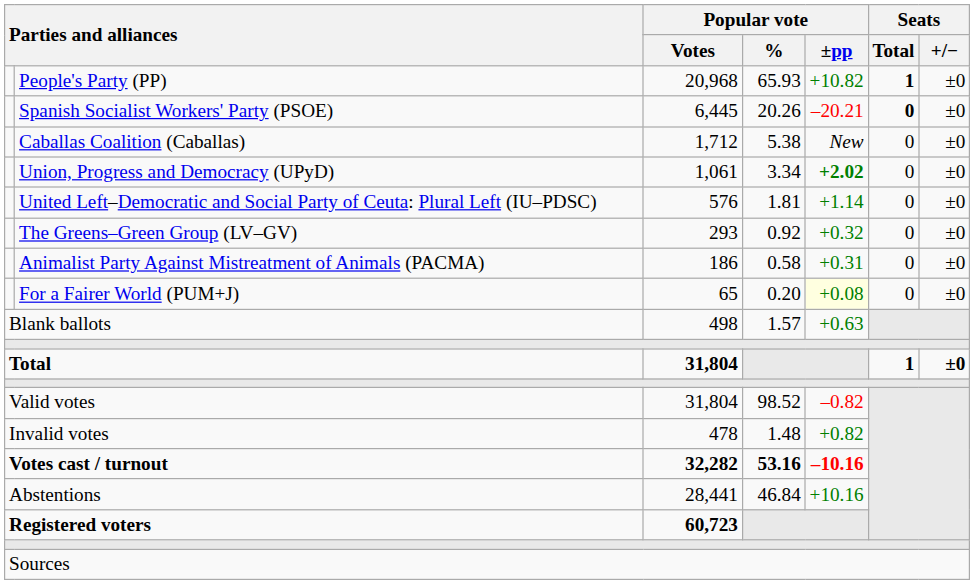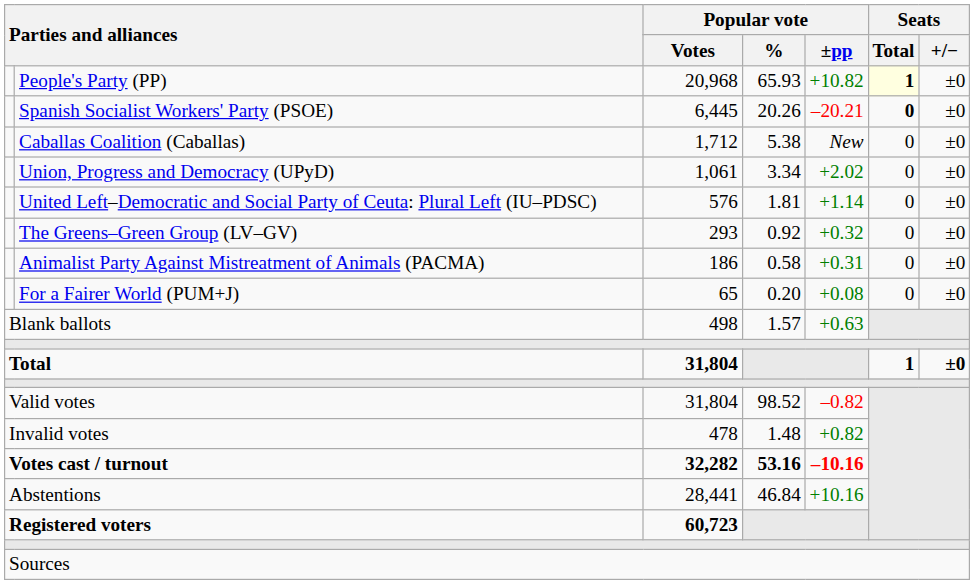(910, 80) no background -> (910, 80) lightyellow background
(841, 171) bold -> (841, 171) normal
(841, 293) lightyellow background -> (841, 293) no background
